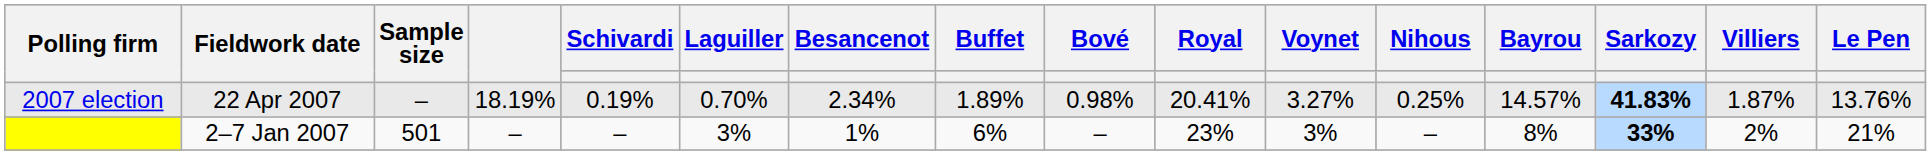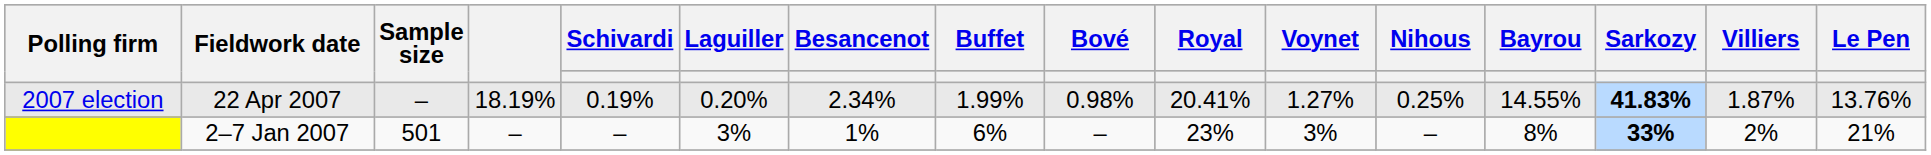(734, 99) 0.70% -> (734, 99) 0.20%
(990, 99) 1.89% -> (990, 99) 1.99%
(1320, 99) 3.27% -> (1320, 99) 1.27%
(1541, 99) 14.57% -> (1541, 99) 14.55%
